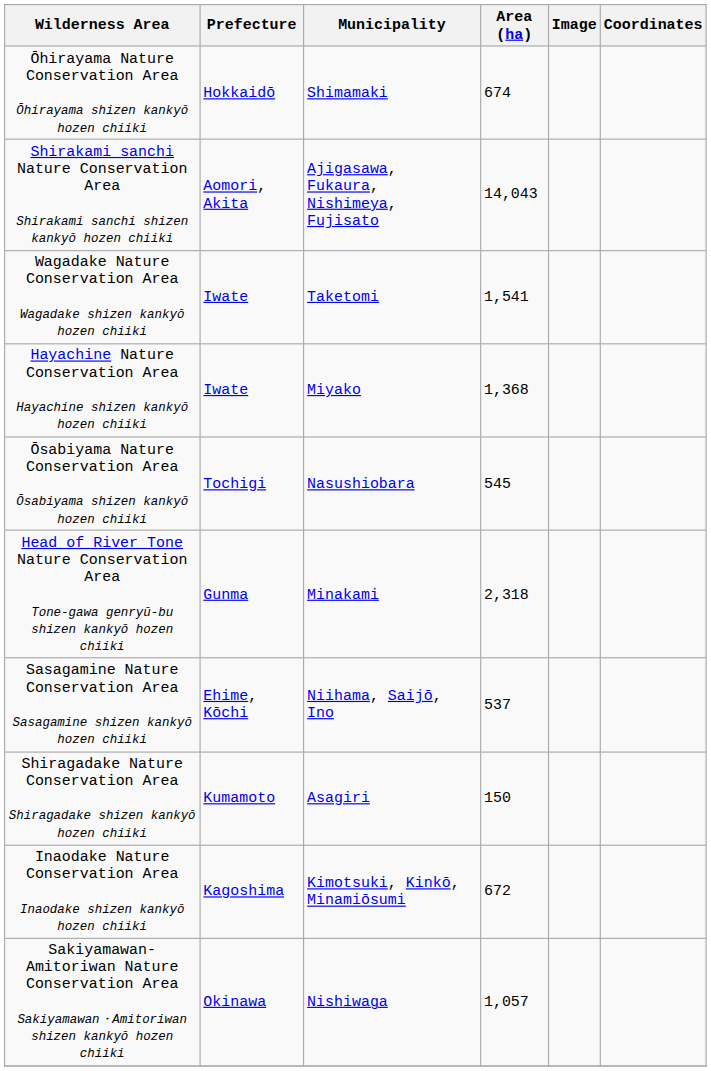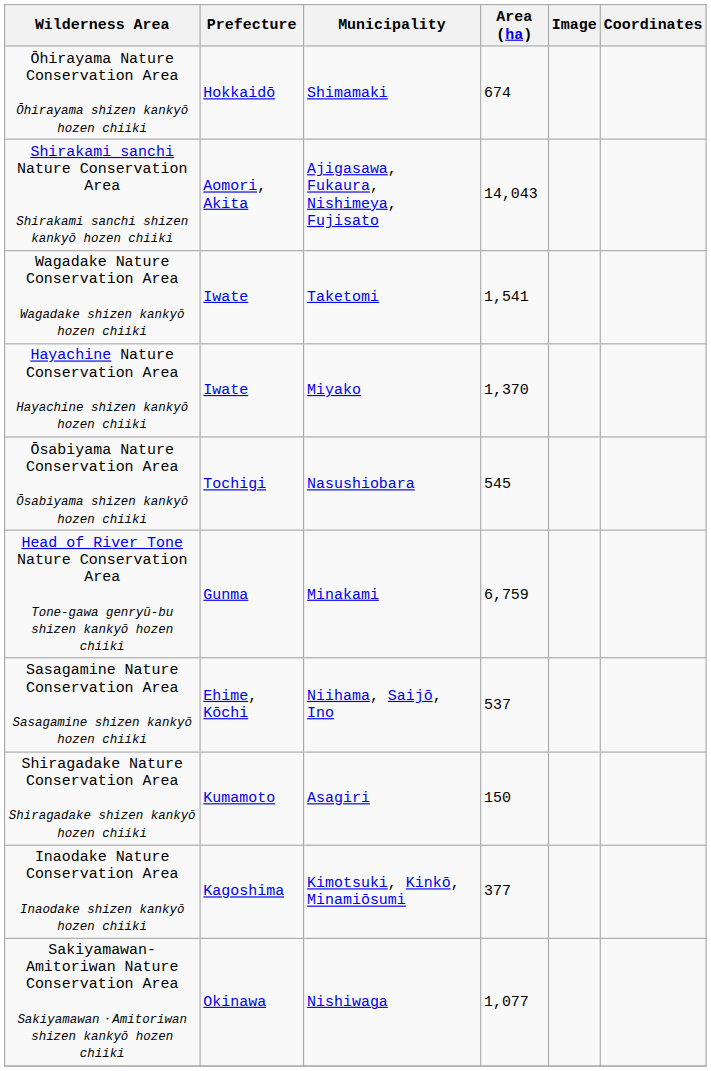(506, 390) 1,368 -> (506, 390) 1,370
(506, 594) 2,318 -> (506, 594) 6,759
(497, 892) 672 -> (497, 892) 377
(506, 1002) 1,057 -> (506, 1002) 1,077
